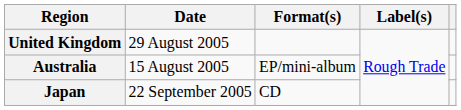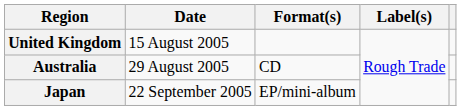(179, 42) 29 August 2005 -> (179, 42) 15 August 2005
(179, 67) 15 August 2005 -> (179, 67) 29 August 2005
(307, 67) EP/mini-album -> (270, 67) CD
(270, 92) CD -> (307, 92) EP/mini-album
